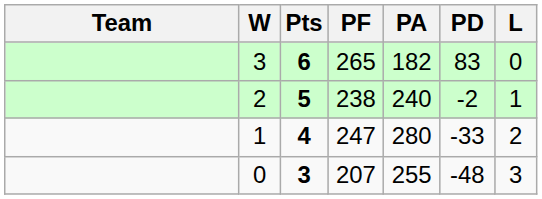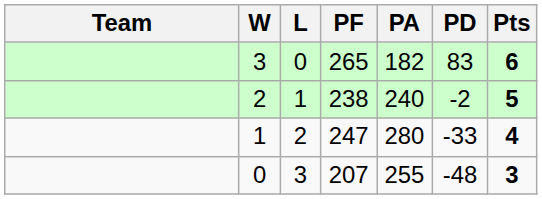columns swapped: (516, 23) <-> (304, 23)
